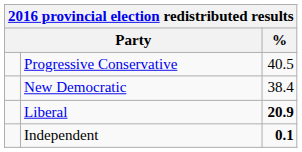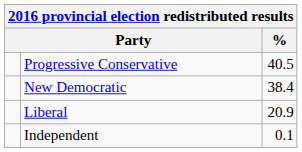(281, 111) bold -> (281, 111) normal
(284, 135) bold -> (284, 135) normal
